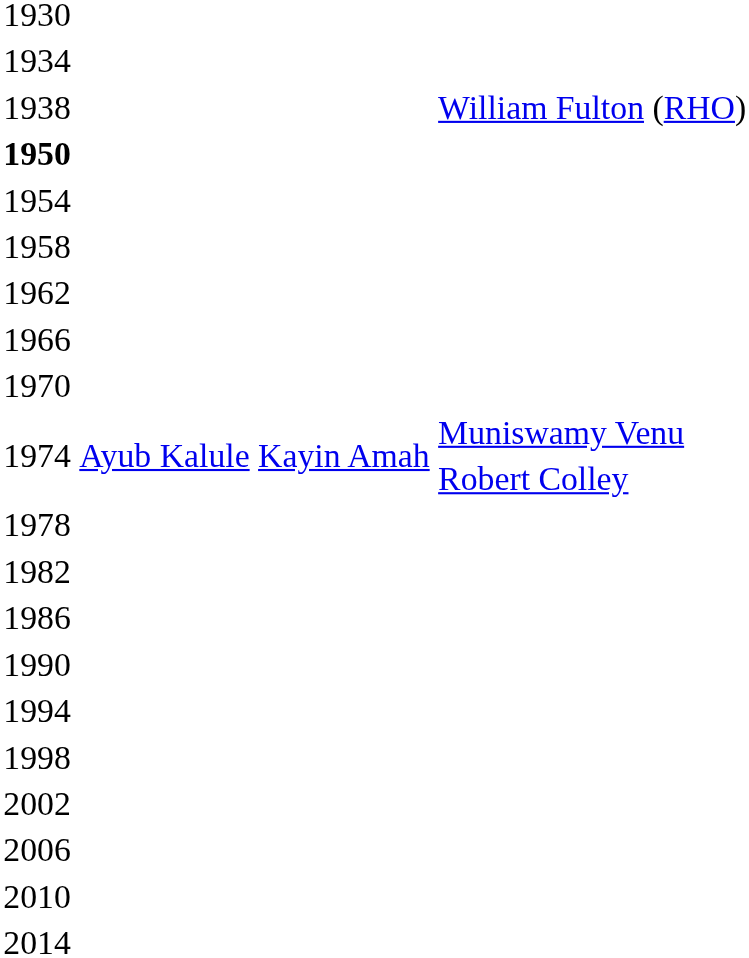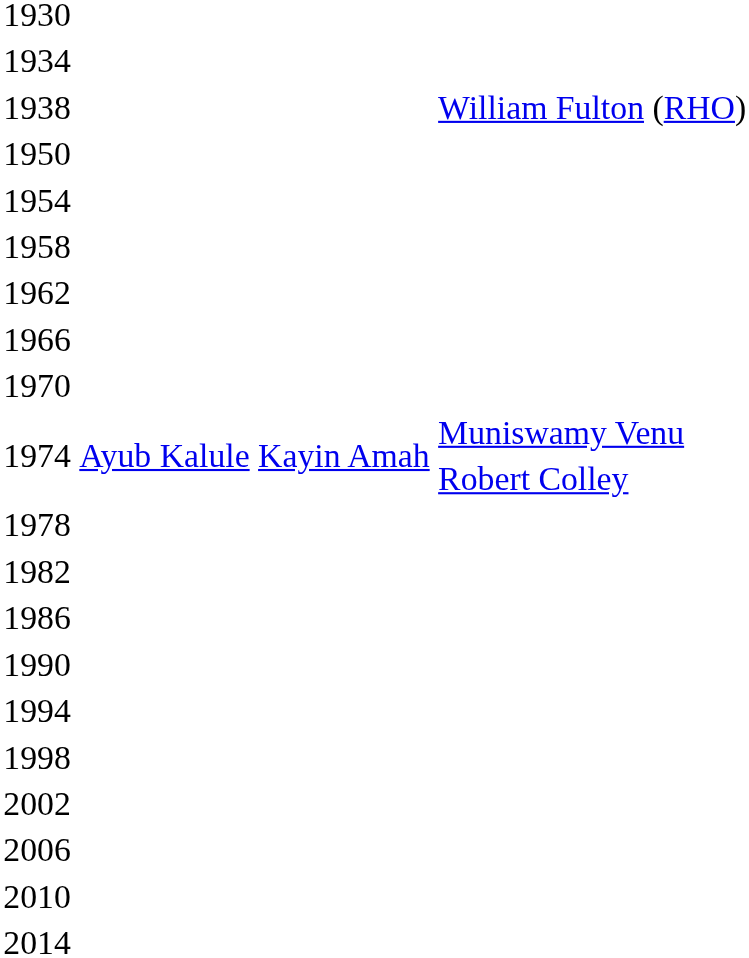(37, 154) bold -> (37, 154) normal
